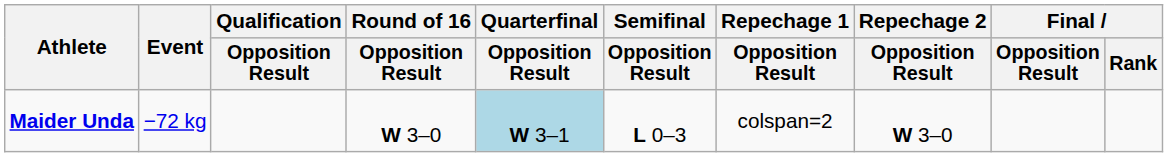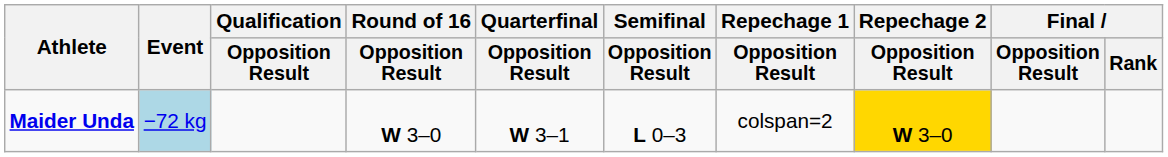(175, 121) no background -> (175, 121) lightblue background
(540, 135) lightblue background -> (540, 135) no background
(923, 135) no background -> (923, 135) gold background
